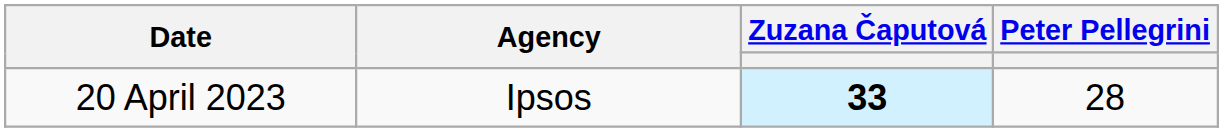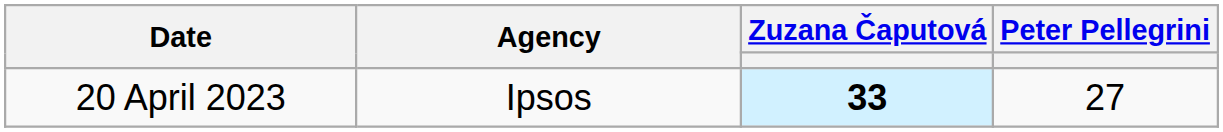(1105, 97) 28 -> (1105, 97) 27
